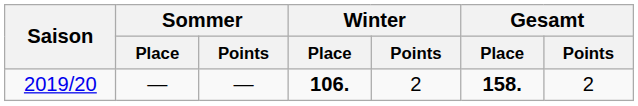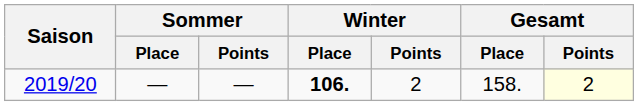(502, 84) bold -> (502, 84) normal
(588, 84) no background -> (588, 84) lightyellow background
